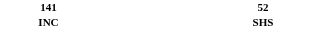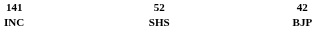+ column: (302, 7)
